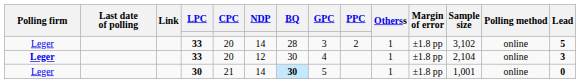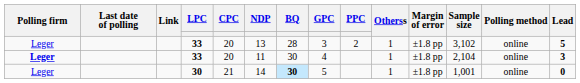(261, 44) 14 -> (261, 44) 13
(261, 58) 12 -> (261, 58) 11
